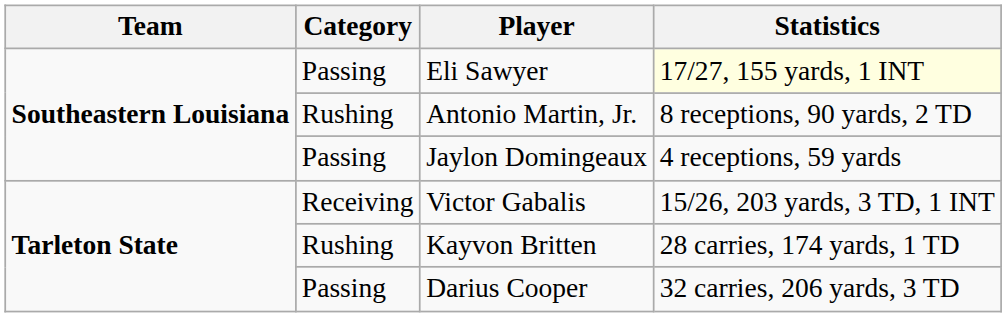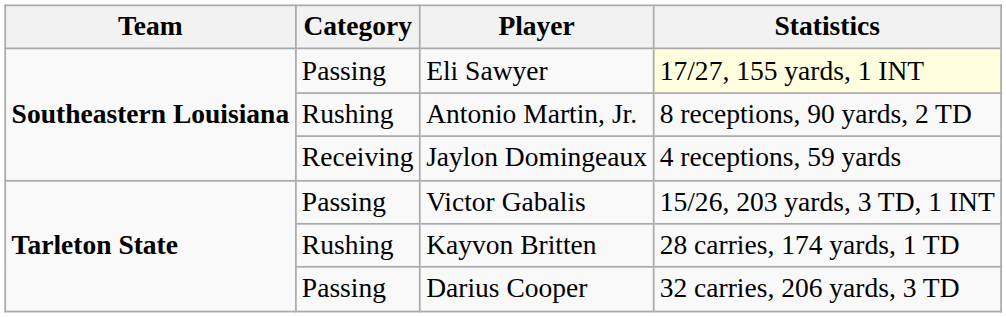(344, 157) Passing -> (358, 157) Receiving
(358, 201) Receiving -> (344, 201) Passing
